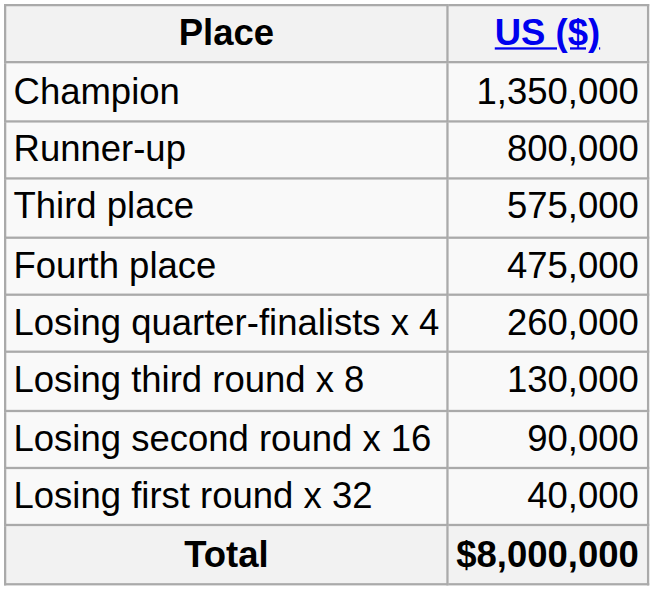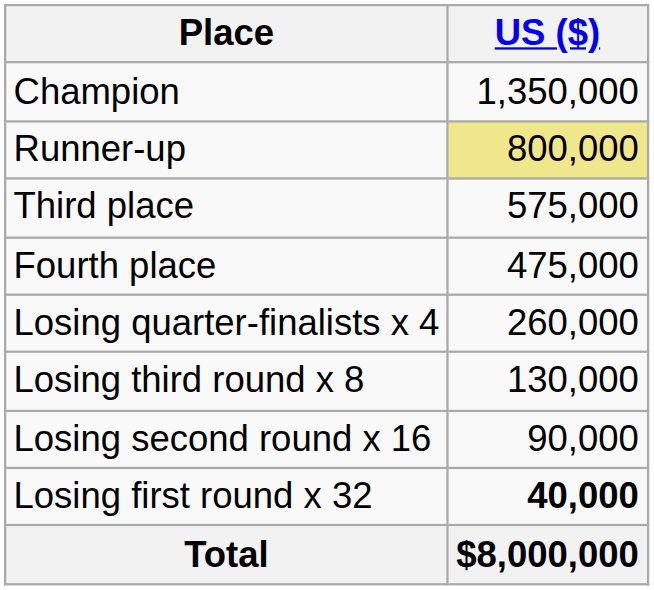(573, 149) no background -> (573, 149) khaki background
(583, 496) normal -> (583, 496) bold
